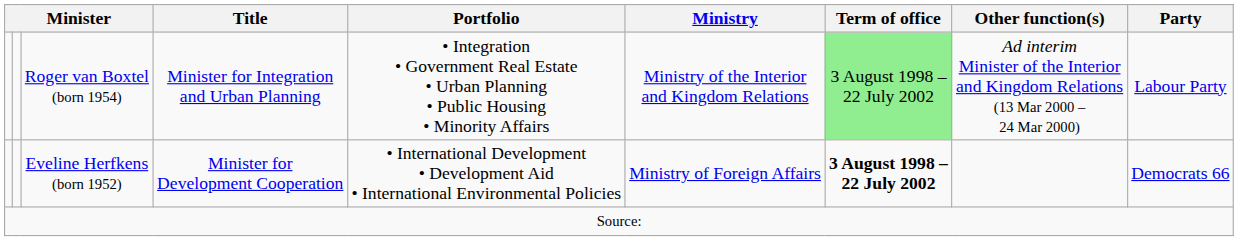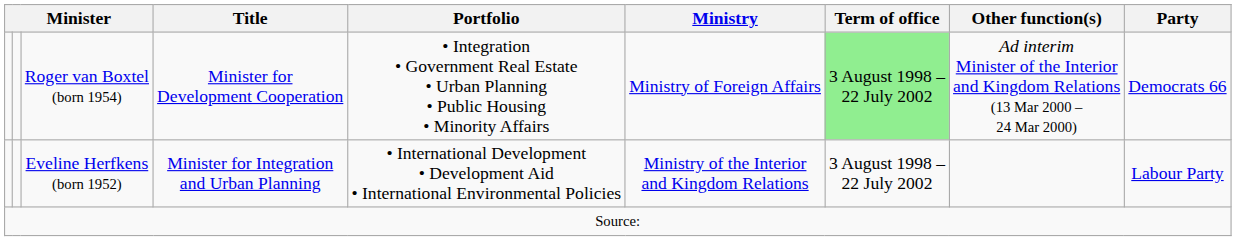(250, 85) Minister for Integration and Urban Planning -> (250, 85) Minister for Development Cooperation
(725, 85) Ministry of the Interior and Kingdom Relations -> (725, 85) Ministry of Foreign Affairs
(1180, 85) Labour Party -> (1177, 85) Democrats 66
(250, 173) Minister for Development Cooperation -> (250, 173) Minister for Integration and Urban Planning
(725, 173) Ministry of Foreign Affairs -> (725, 173) Ministry of the Interior and Kingdom Relations
(888, 173) bold -> (887, 173) normal
(1180, 173) Democrats 66 -> (1177, 173) Labour Party
